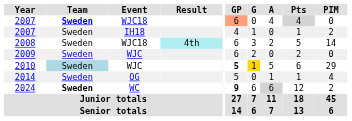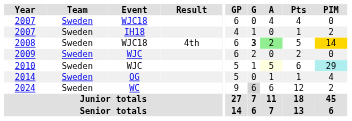(77, 21) bold -> (77, 21) normal
(236, 21) lightsalmon background -> (236, 21) no background
(299, 21) lightgrey background -> (299, 21) no background
(192, 43) paleturquoise background -> (192, 43) no background
(254, 43) normal -> (254, 43) bold
(271, 43) no background -> (271, 43) lightgreen background
(331, 43) no background -> (331, 43) gold background
(77, 66) lightblue background -> (77, 66) no background
(236, 66) bold -> (236, 66) normal
(254, 66) gold background -> (254, 66) no background
(271, 66) no background -> (271, 66) lightyellow background
(331, 66) no background -> (331, 66) paleturquoise background
(77, 88) bold -> (77, 88) normal
(236, 88) bold -> (236, 88) normal
(254, 88) no background -> (254, 88) lightgrey background
(271, 88) lightgrey background -> (271, 88) no background
